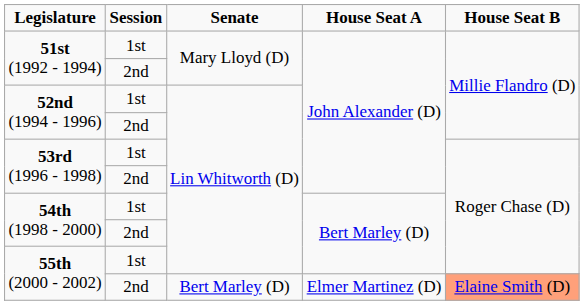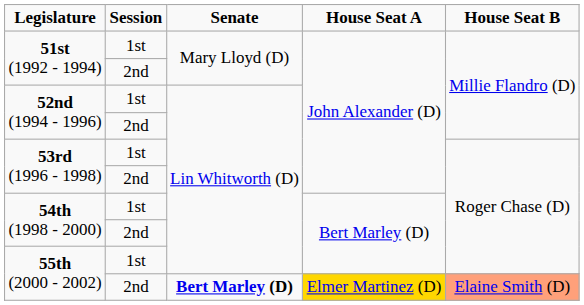(235, 286) normal -> (234, 286) bold
(374, 286) no background -> (374, 286) gold background
